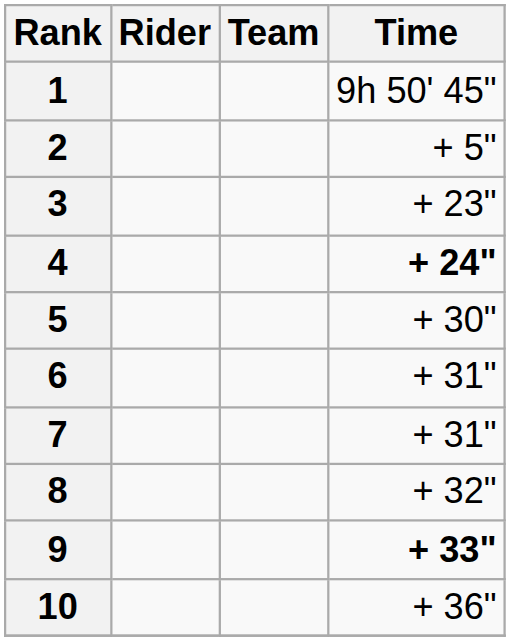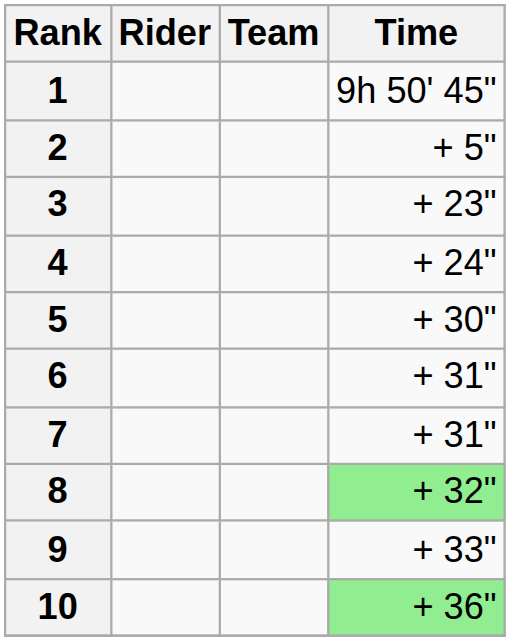(452, 262) bold -> (454, 262) normal
(454, 491) no background -> (454, 491) lightgreen background
(452, 549) bold -> (454, 549) normal
(454, 606) no background -> (454, 606) lightgreen background
